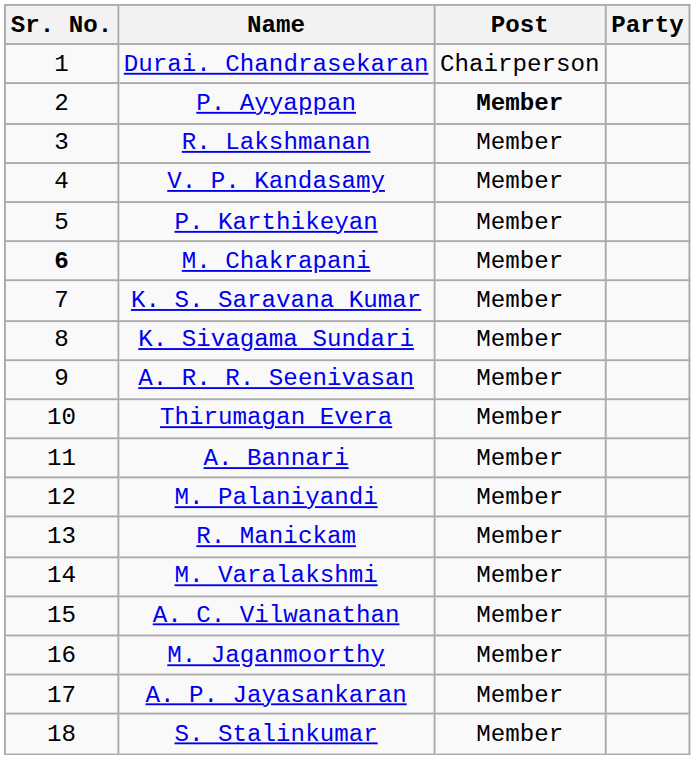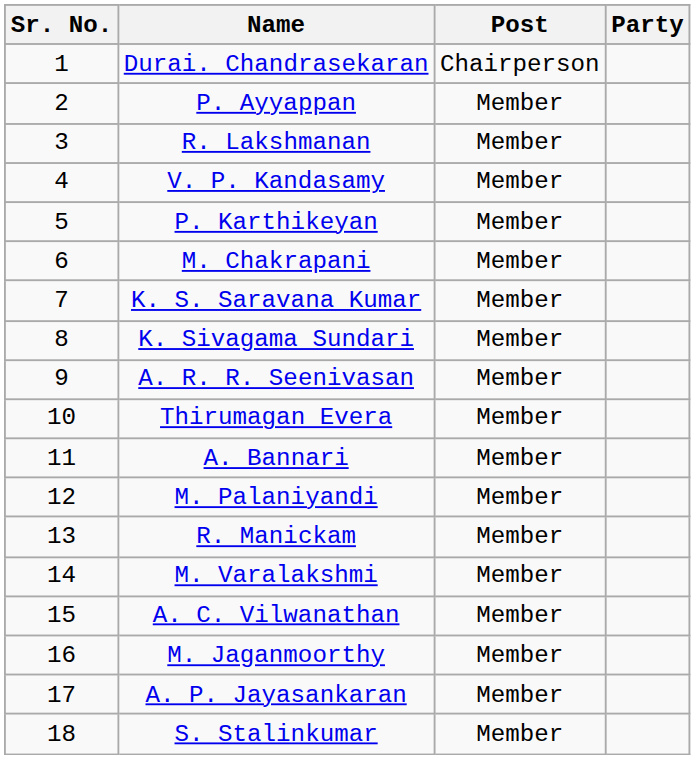(520, 103) bold -> (520, 103) normal
(61, 261) bold -> (61, 261) normal
